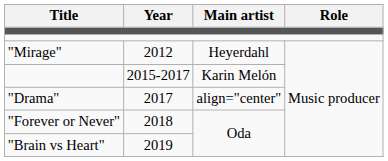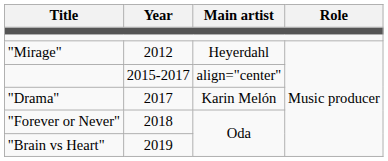(239, 75) Karin Melón -> (239, 75) align="center"
(239, 98) align="center" -> (239, 98) Karin Melón
